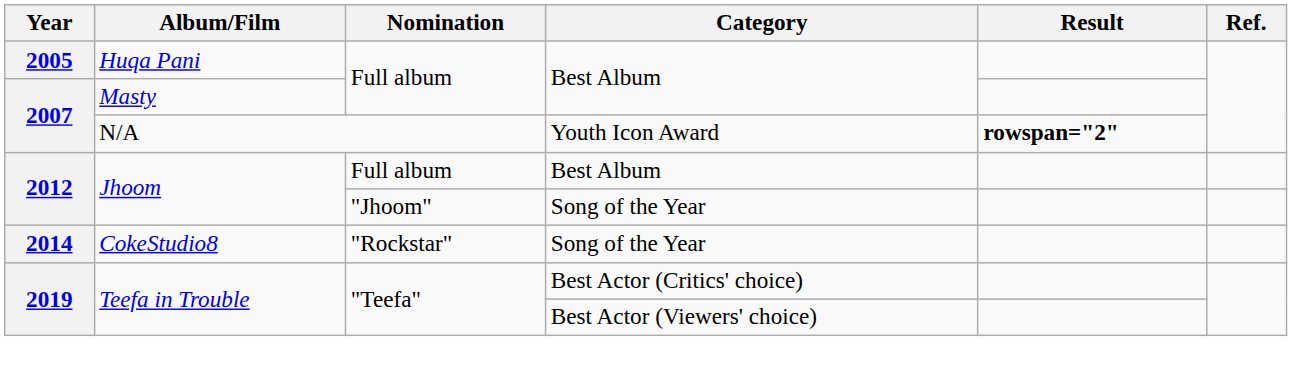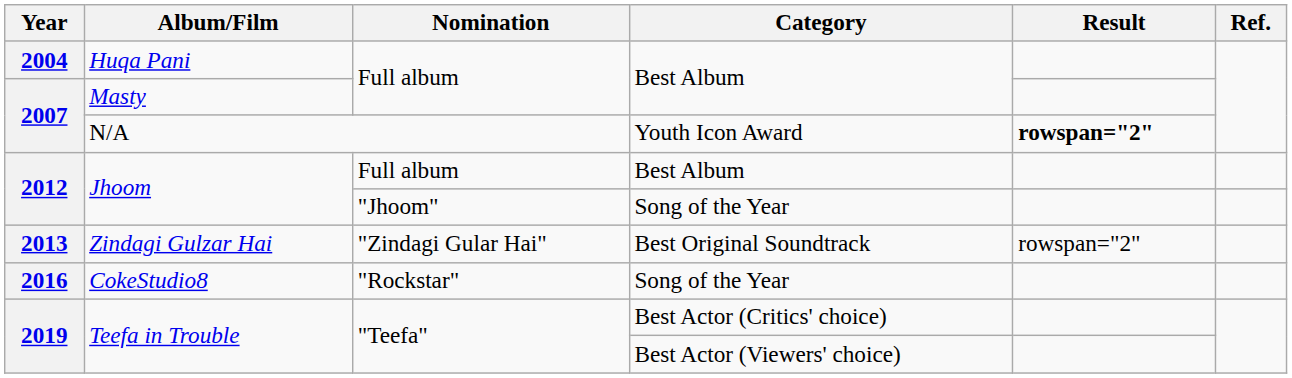(49, 59) 2005 -> (44, 59) 2004
+ row: (181, 243)
(49, 243) 2014 -> (44, 280) 2016
